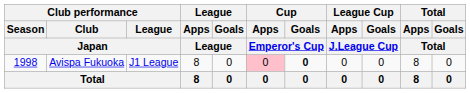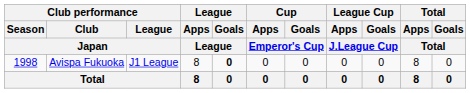(229, 63) normal -> (229, 63) bold
(265, 63) pink background -> (265, 63) no background
(305, 63) bold -> (305, 63) normal
